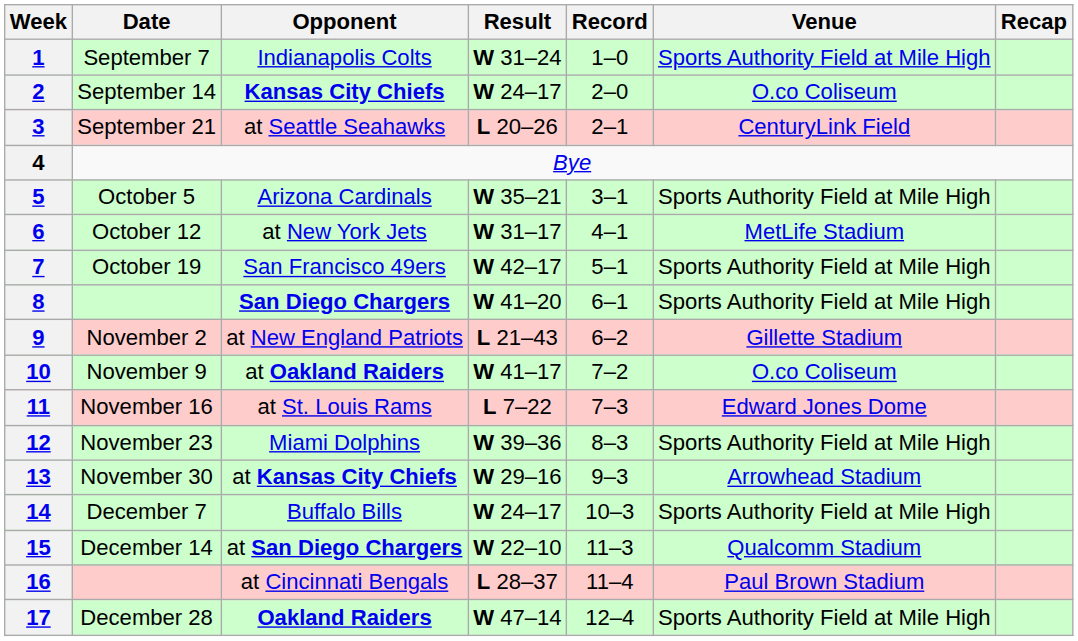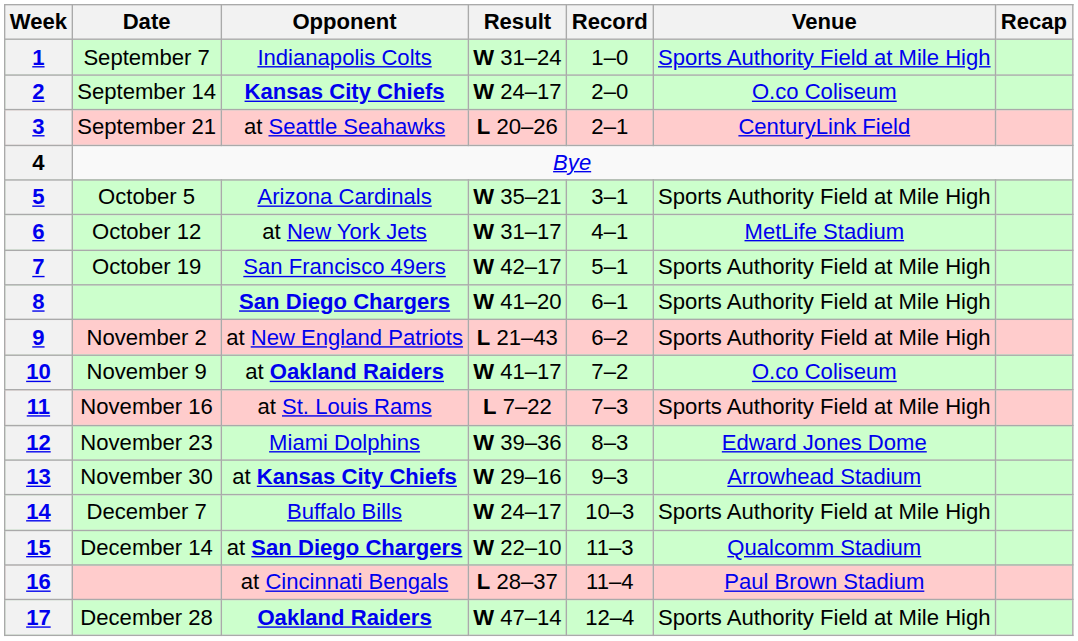(824, 337) Gillette Stadium -> (824, 337) Sports Authority Field at Mile High
(824, 407) Edward Jones Dome -> (824, 407) Sports Authority Field at Mile High
(824, 442) Sports Authority Field at Mile High -> (824, 442) Edward Jones Dome
